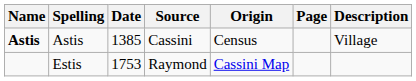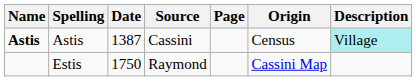columns swapped: (312, 16) <-> (251, 16)
(126, 40) 1385 -> (126, 40) 1387
(356, 40) no background -> (356, 40) paleturquoise background
(126, 64) 1753 -> (126, 64) 1750
